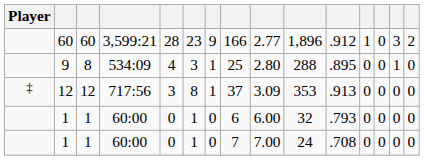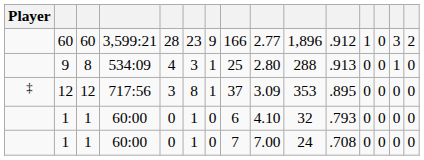(343, 65) .895 -> (343, 65) .913
(343, 91) .913 -> (343, 91) .895
(267, 118) 6.00 -> (267, 118) 4.10
